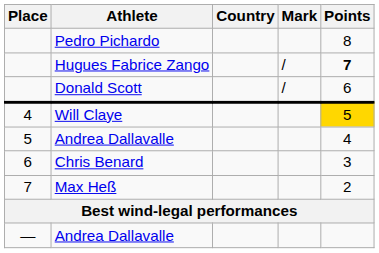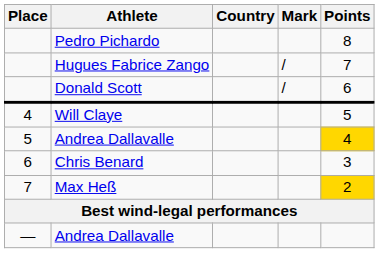(347, 64) bold -> (347, 64) normal
(347, 114) gold background -> (347, 114) no background
(347, 138) no background -> (347, 138) gold background
(347, 187) no background -> (347, 187) gold background
